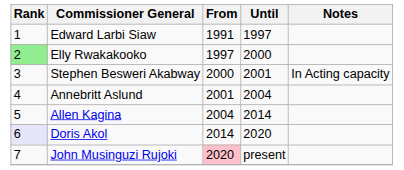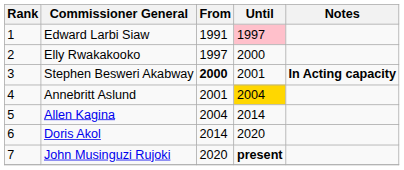(257, 34) no background -> (251, 34) pink background
(17, 54) lightgreen background -> (11, 54) no background
(220, 74) normal -> (214, 74) bold
(341, 74) normal -> (342, 74) bold
(257, 94) no background -> (251, 94) gold background
(17, 134) lavender background -> (11, 134) no background
(220, 154) pink background -> (214, 154) no background
(264, 154) normal -> (260, 154) bold
